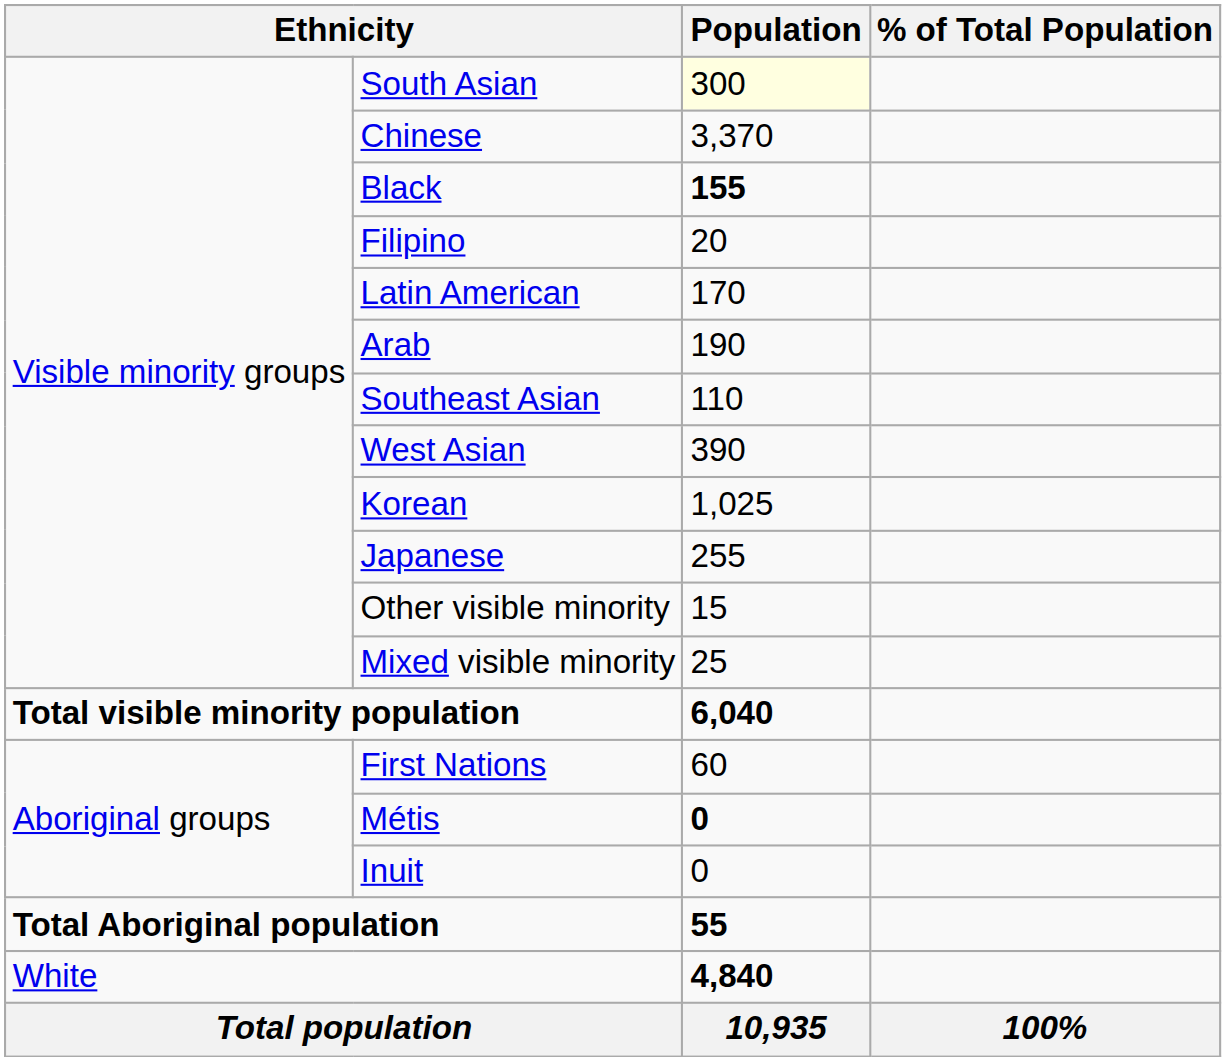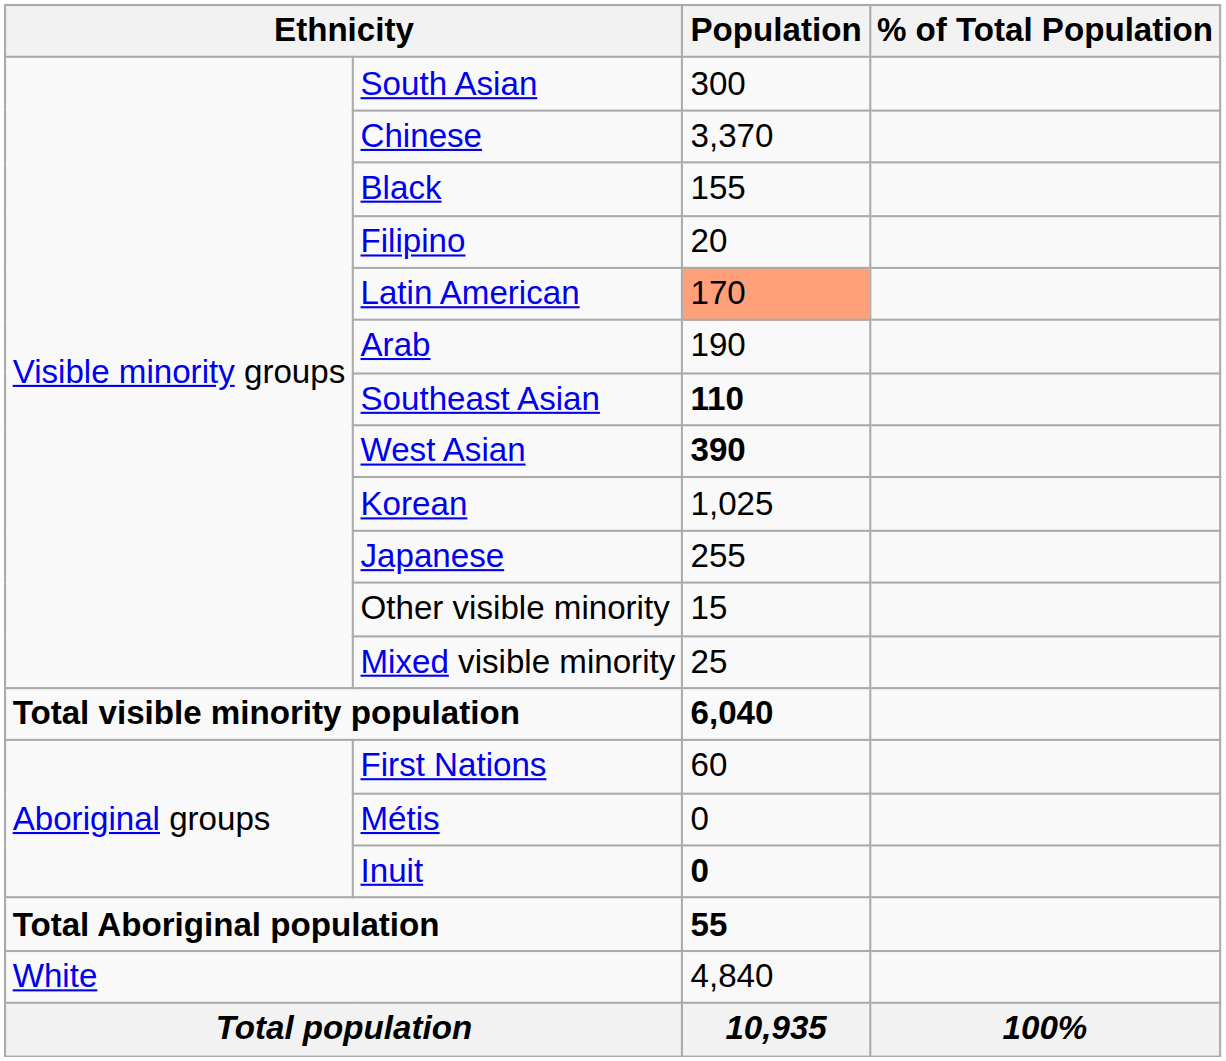(718, 83) lightyellow background -> (718, 83) no background
(718, 188) bold -> (718, 188) normal
(718, 293) no background -> (718, 293) lightsalmon background
(717, 398) normal -> (717, 398) bold
(718, 450) normal -> (718, 450) bold
(700, 818) bold -> (700, 818) normal
(700, 871) normal -> (700, 871) bold
(732, 976) bold -> (732, 976) normal
